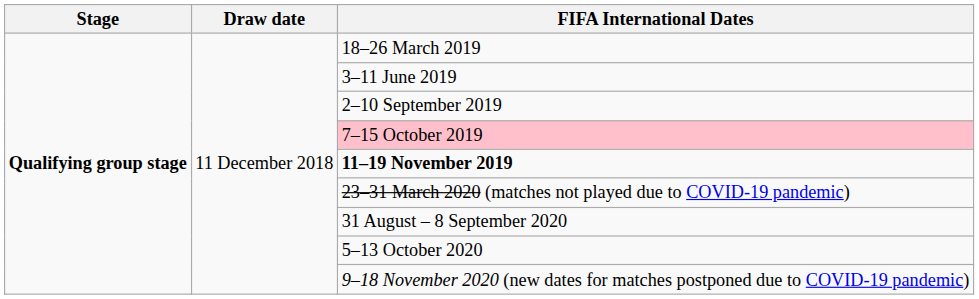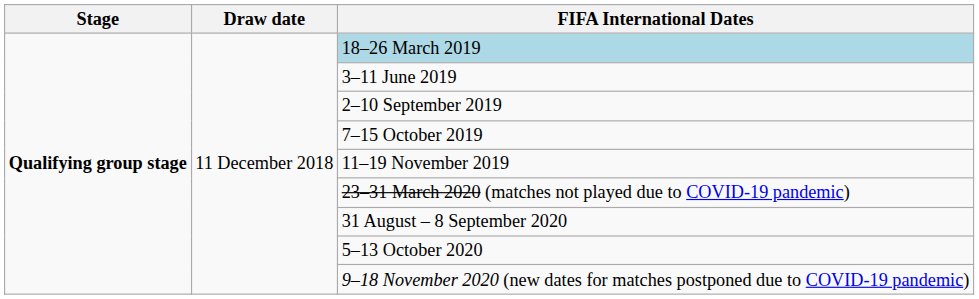(411, 47) no background -> (411, 47) lightblue background
(412, 134) pink background -> (412, 134) no background
(427, 163) bold -> (425, 163) normal
